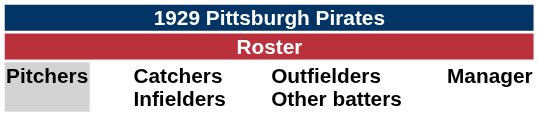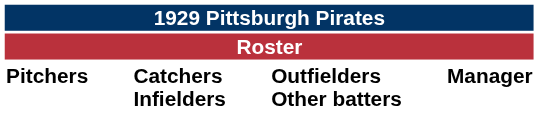(47, 75) lightgrey background -> (47, 75) no background
